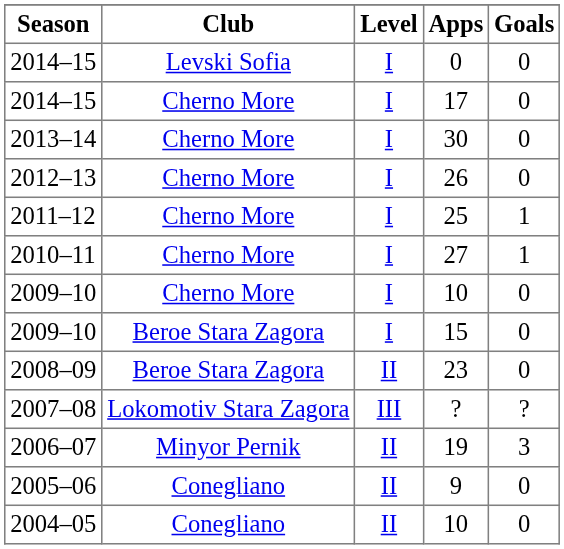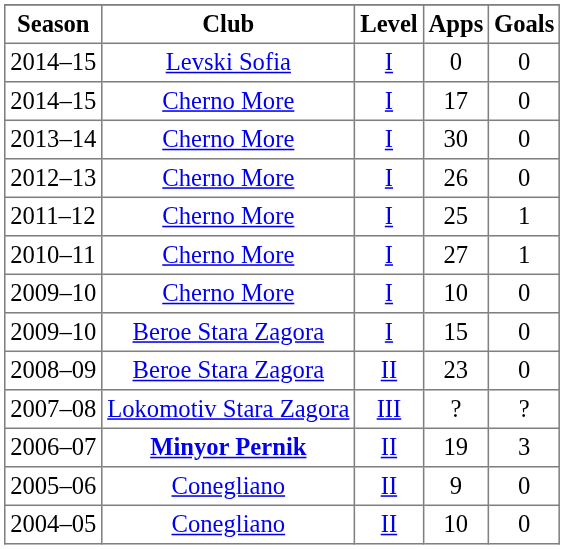(228, 447) normal -> (228, 447) bold
